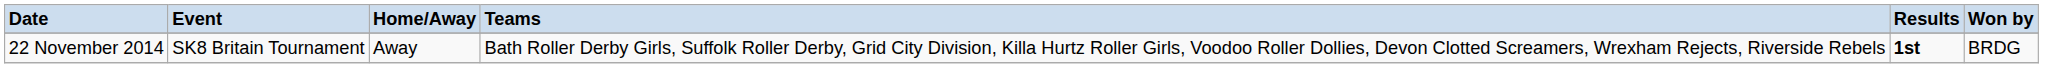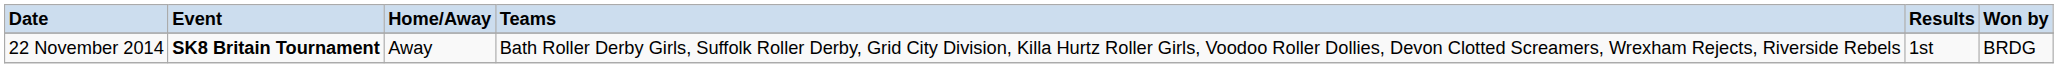(268, 47) normal -> (276, 47) bold
(1907, 47) bold -> (1921, 47) normal
